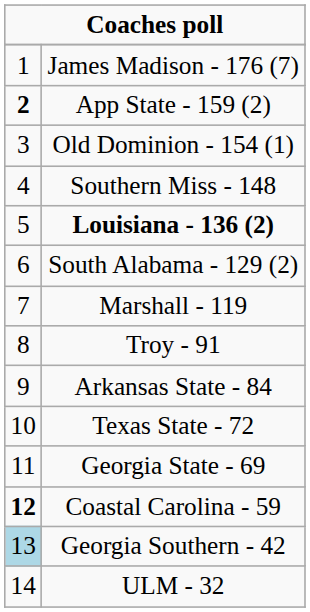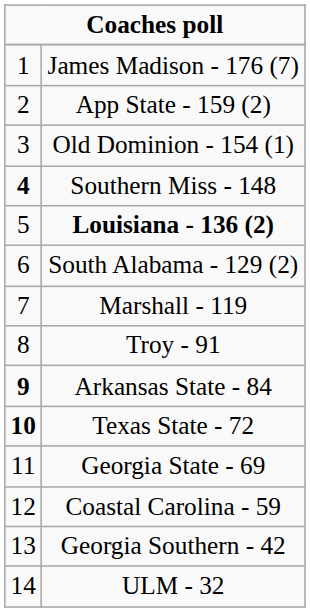(23, 105) bold -> (23, 105) normal
(23, 185) normal -> (23, 185) bold
(23, 385) normal -> (23, 385) bold
(23, 425) normal -> (23, 425) bold
(23, 505) bold -> (23, 505) normal
(23, 546) lightblue background -> (23, 546) no background
